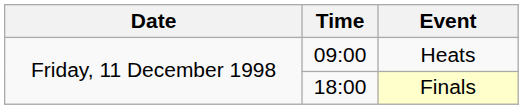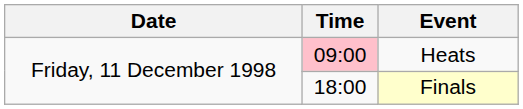(340, 54) no background -> (340, 54) pink background
